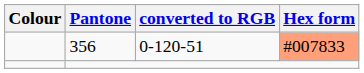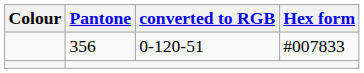(314, 46) lightsalmon background -> (314, 46) no background
